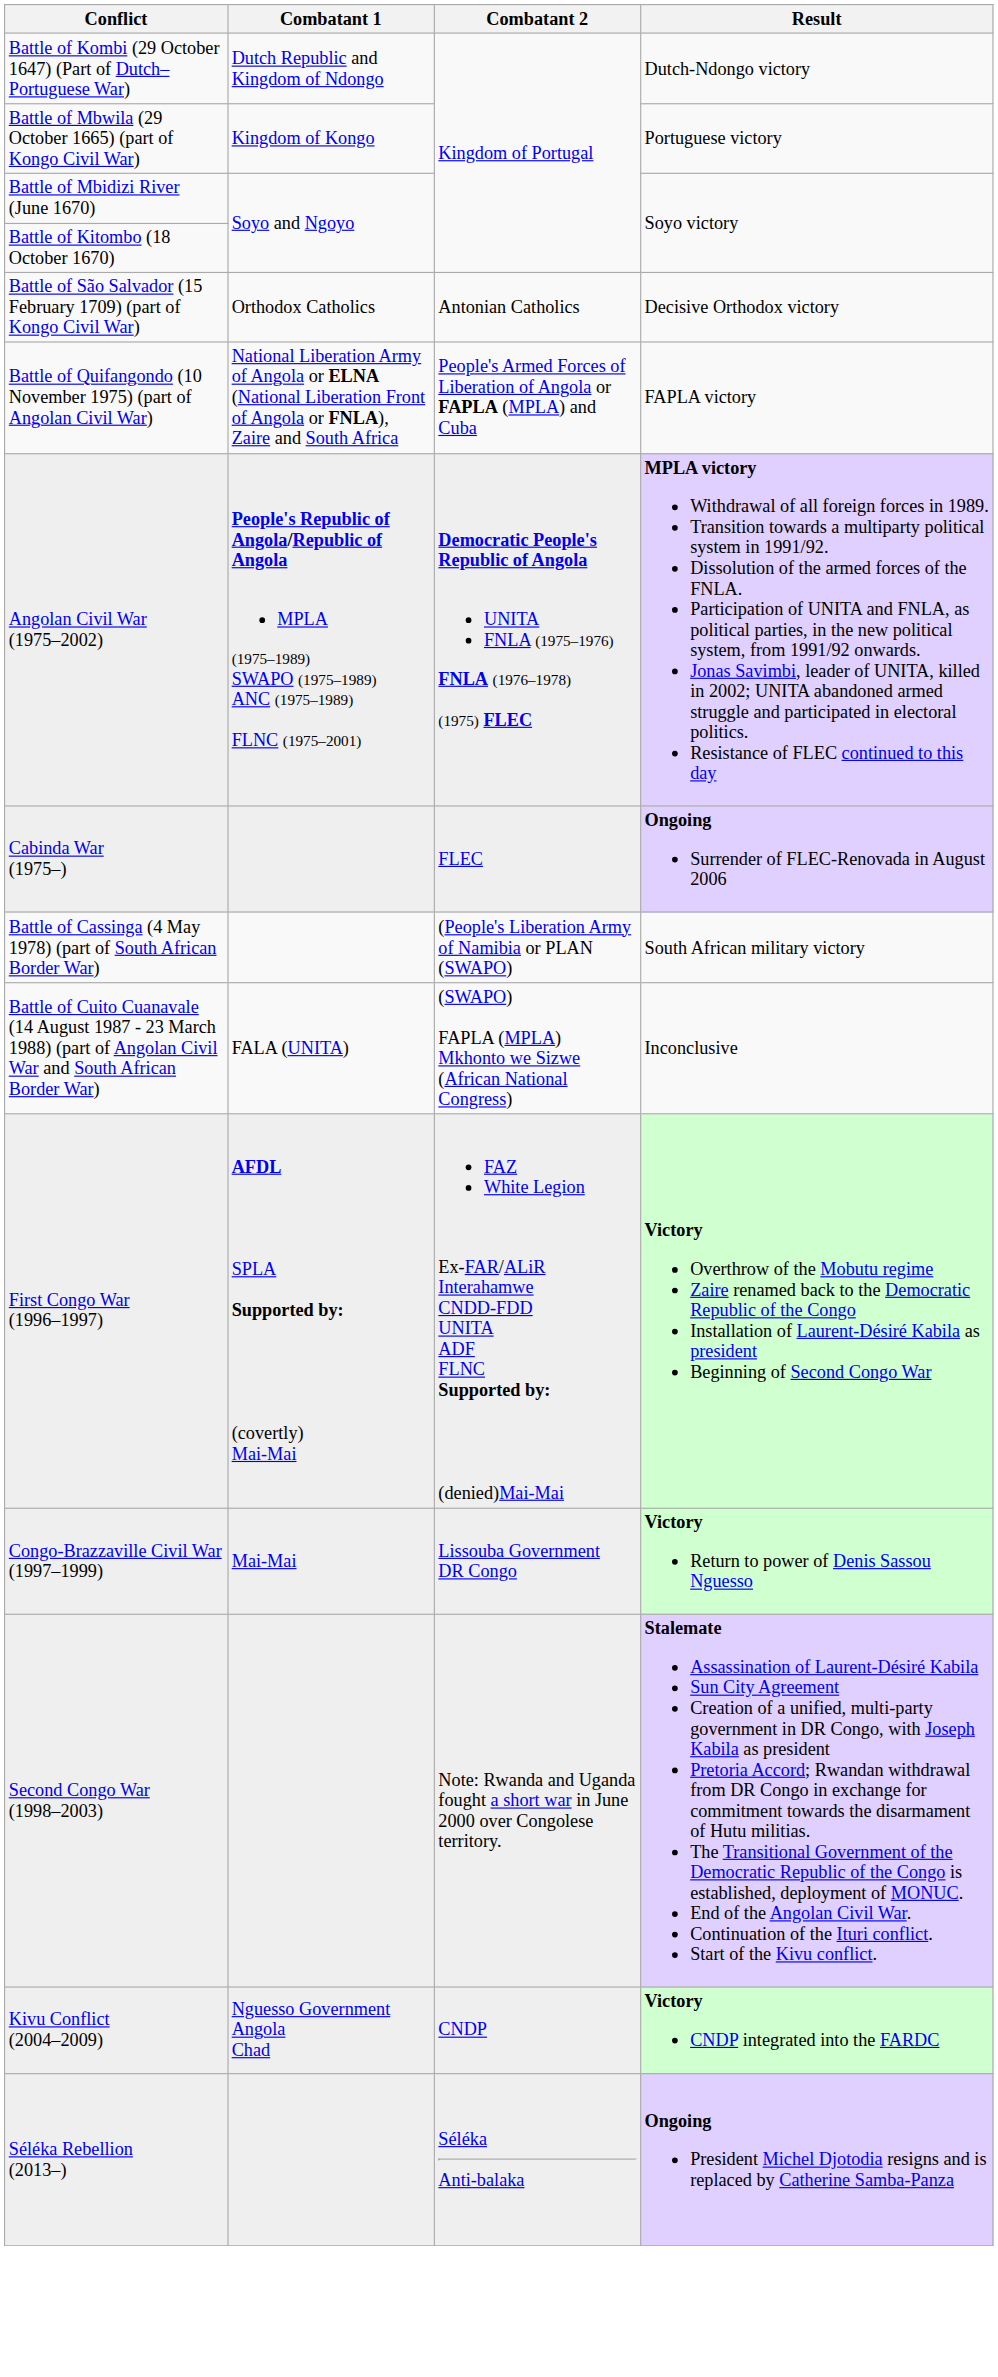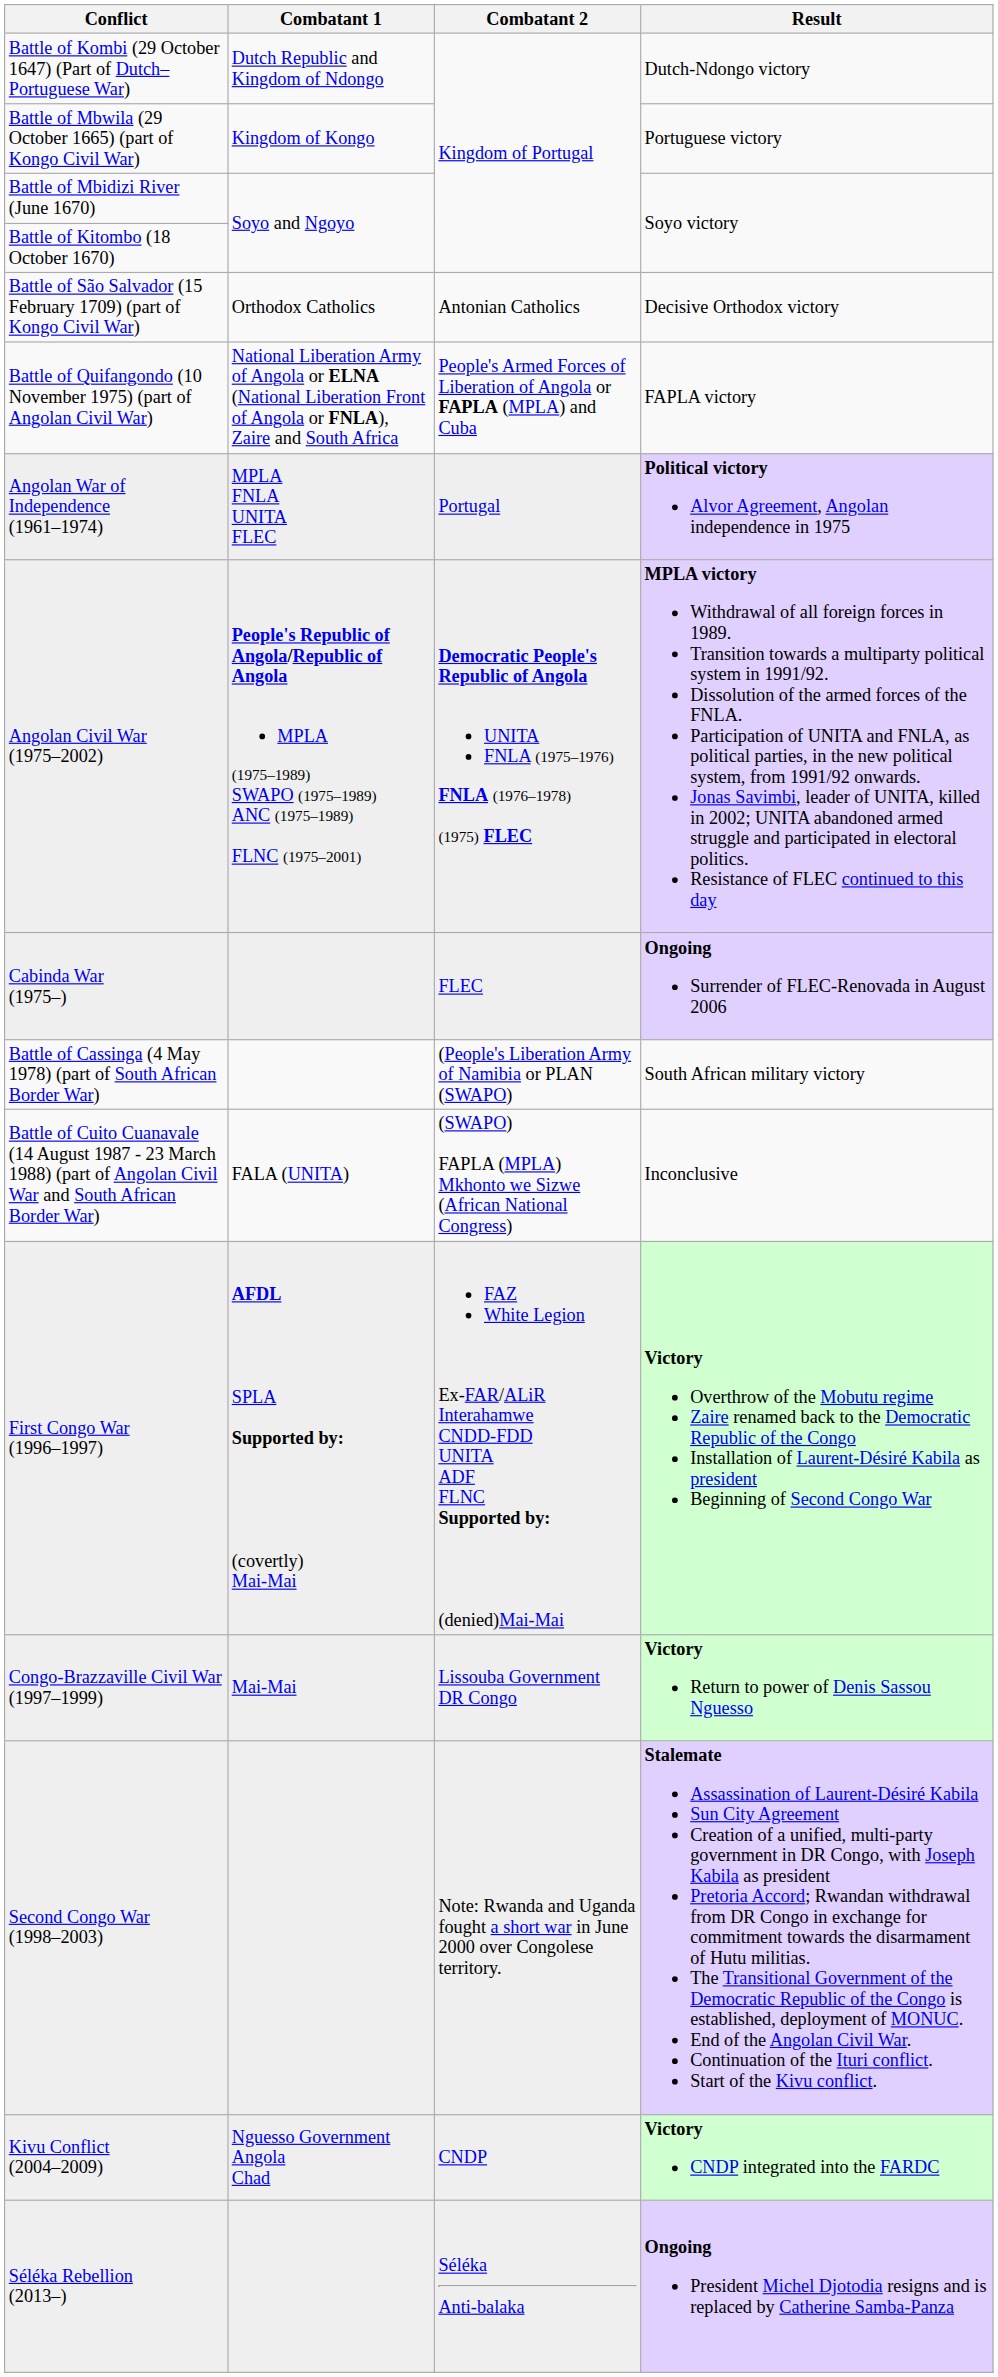+ row: (67, 506)
